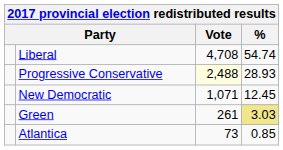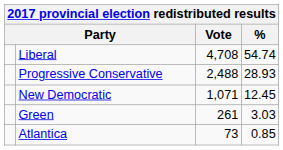(222, 74) lightyellow background -> (222, 74) no background
(263, 114) khaki background -> (263, 114) no background
